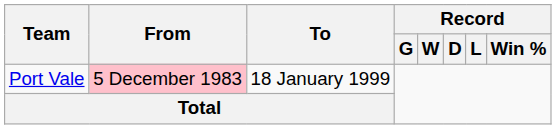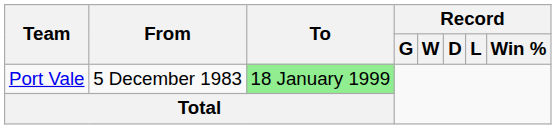(168, 78) pink background -> (168, 78) no background
(320, 78) no background -> (320, 78) lightgreen background
